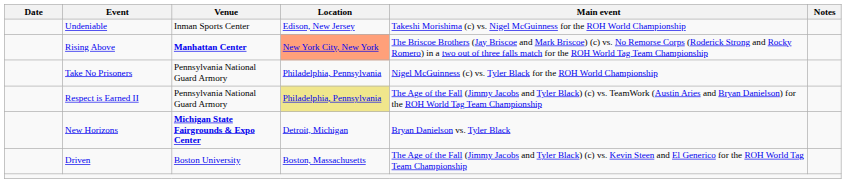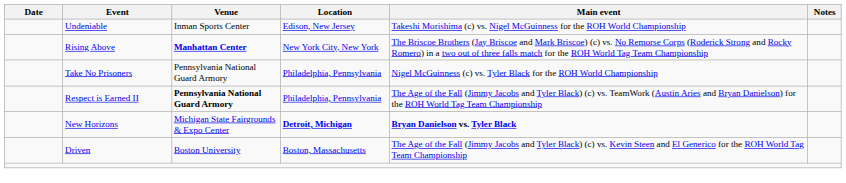(331, 47) lightsalmon background -> (331, 47) no background
(215, 98) normal -> (218, 98) bold
(332, 98) khaki background -> (332, 98) no background
(214, 129) bold -> (225, 124) normal
(315, 129) normal -> (317, 124) bold
(451, 129) normal -> (454, 124) bold
